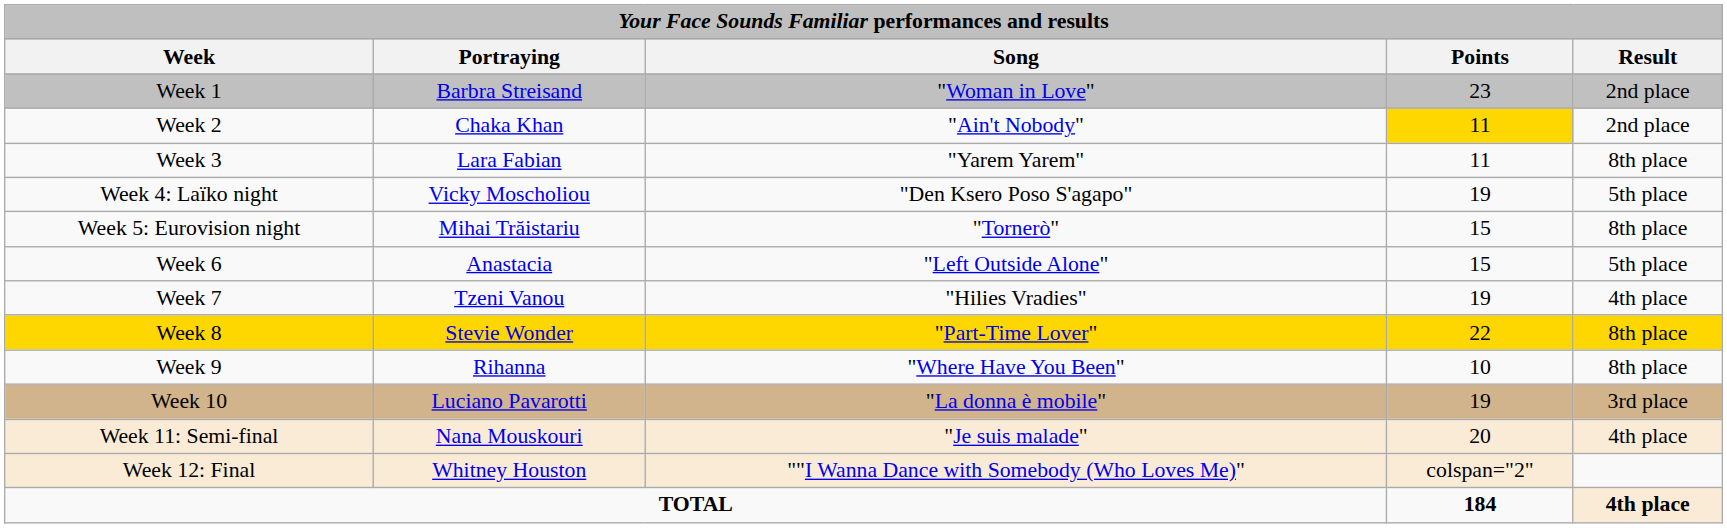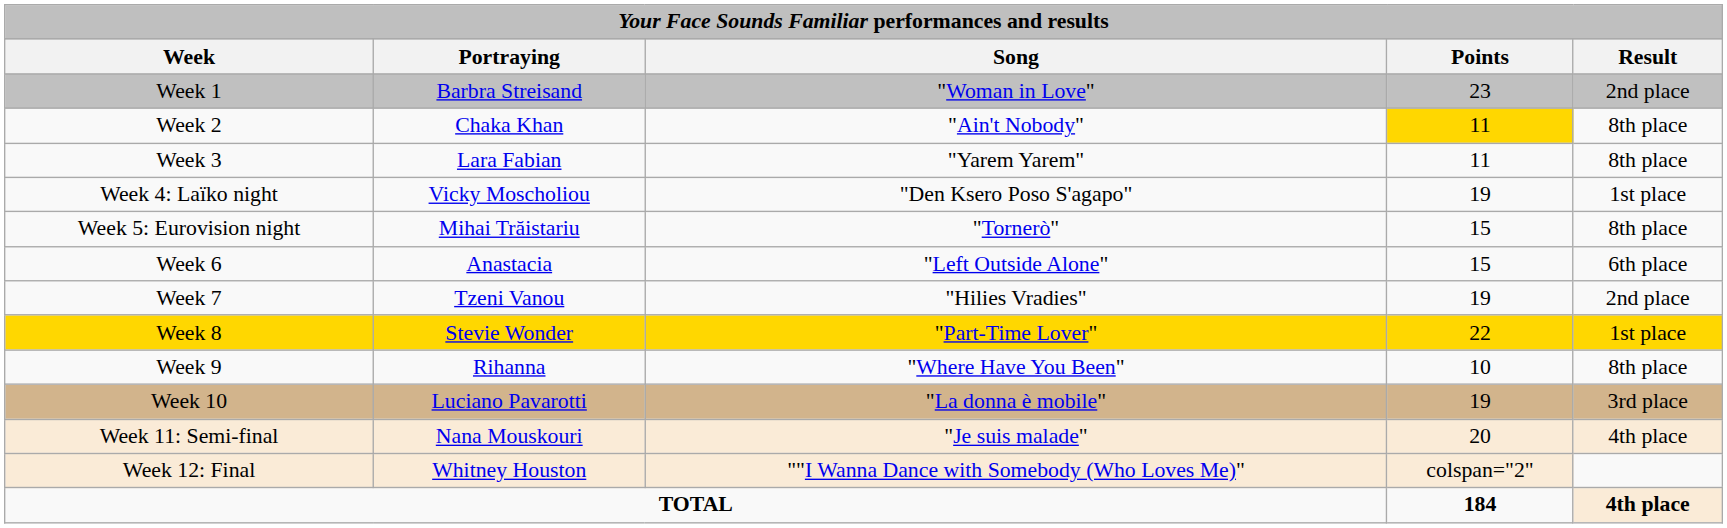(1648, 125) 2nd place -> (1648, 125) 8th place
(1648, 194) 5th place -> (1648, 194) 1st place
(1648, 263) 5th place -> (1648, 263) 6th place
(1648, 297) 4th place -> (1648, 297) 2nd place
(1648, 332) 8th place -> (1648, 332) 1st place
